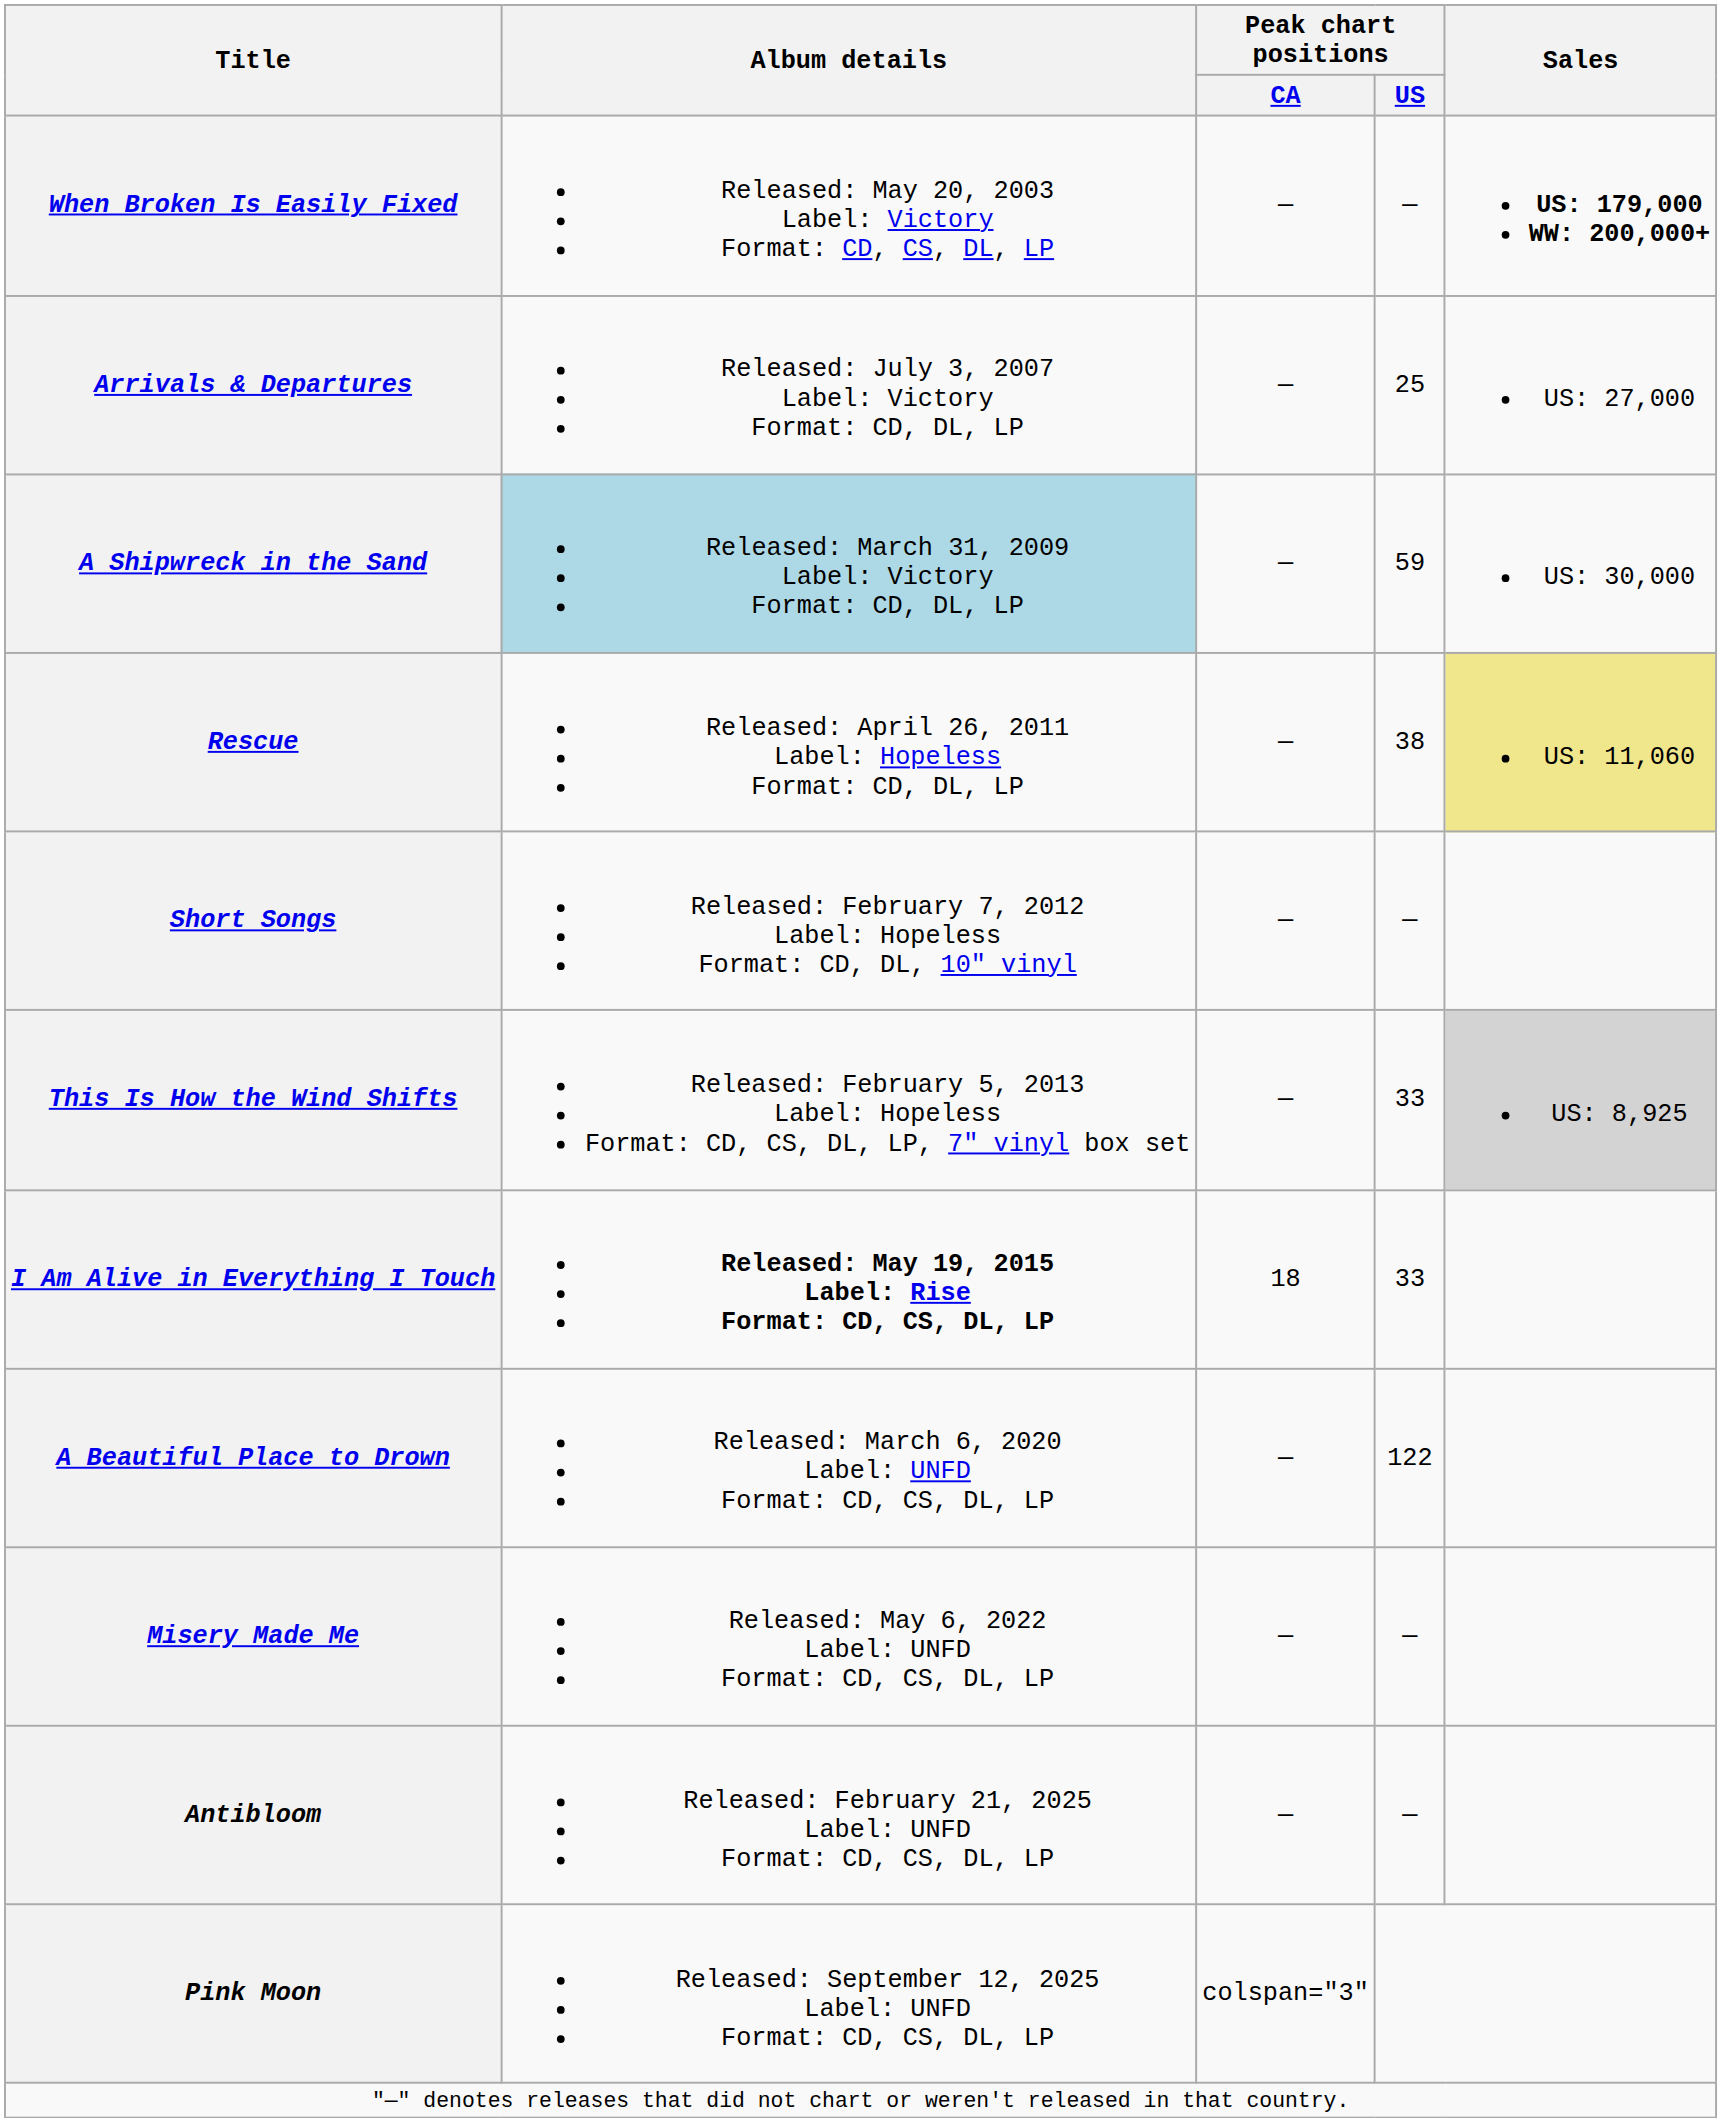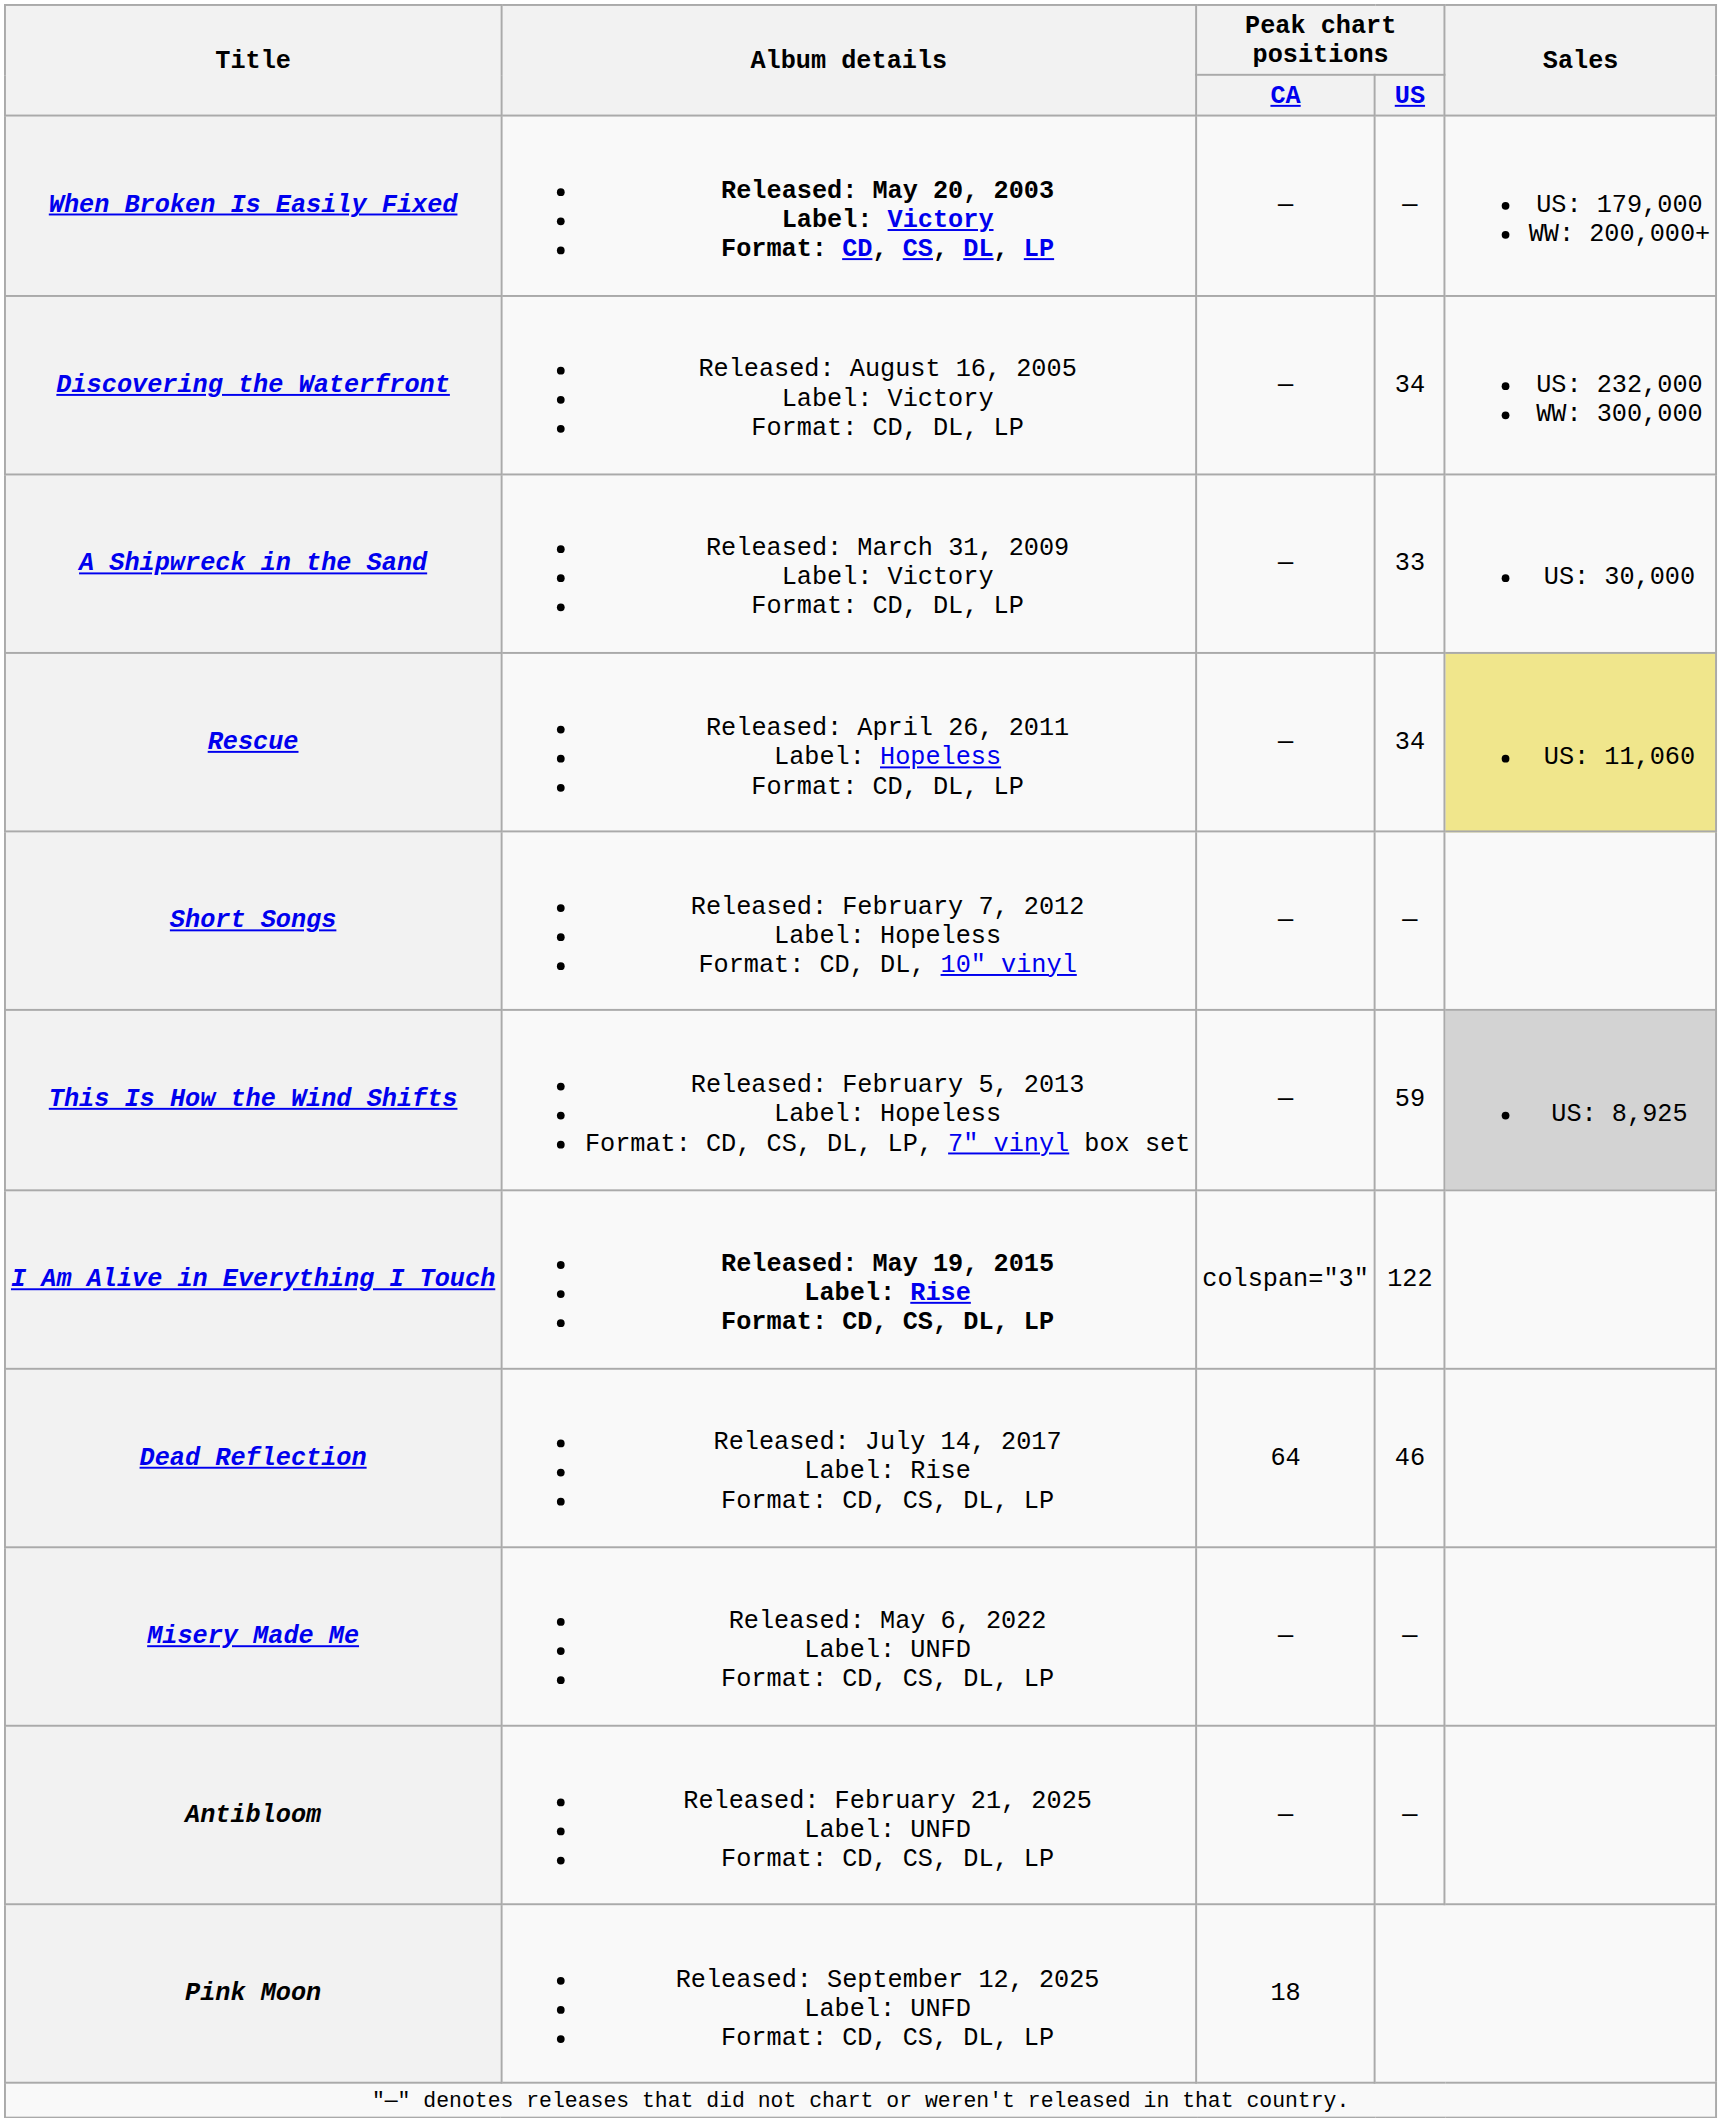(849, 220) normal -> (849, 220) bold
(1581, 220) bold -> (1581, 220) normal
+ row: (253, 385)
- row: (253, 385)
(849, 578) lightblue background -> (849, 578) no background
(1410, 563) 59 -> (1410, 563) 33
(1410, 742) 38 -> (1410, 742) 34
(1410, 1100) 33 -> (1410, 1100) 59
(1286, 1279) 18 -> (1286, 1279) colspan="3"
(1410, 1279) 33 -> (1410, 1279) 122
+ row: (253, 1458)
- row: (253, 1458)
(1286, 1994) colspan="3" -> (1286, 1994) 18
